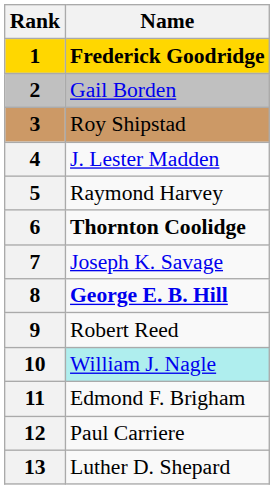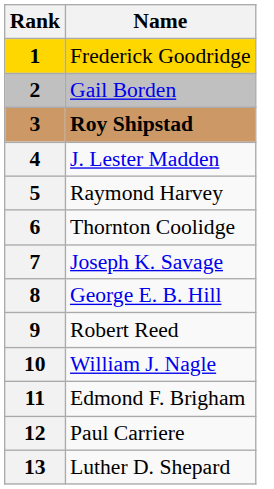(167, 55) bold -> (160, 55) normal
(128, 124) normal -> (132, 124) bold
(158, 227) bold -> (153, 227) normal
(149, 295) bold -> (146, 295) normal
(143, 364) paleturquoise background -> (143, 364) no background
